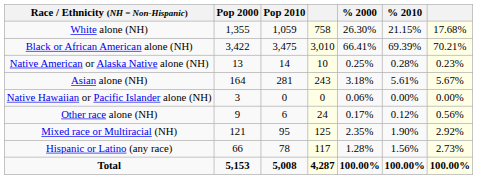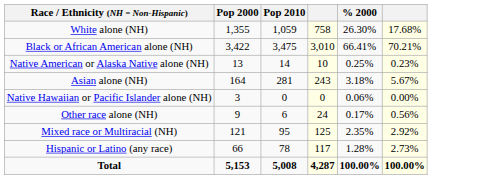- column: (405, 13)
